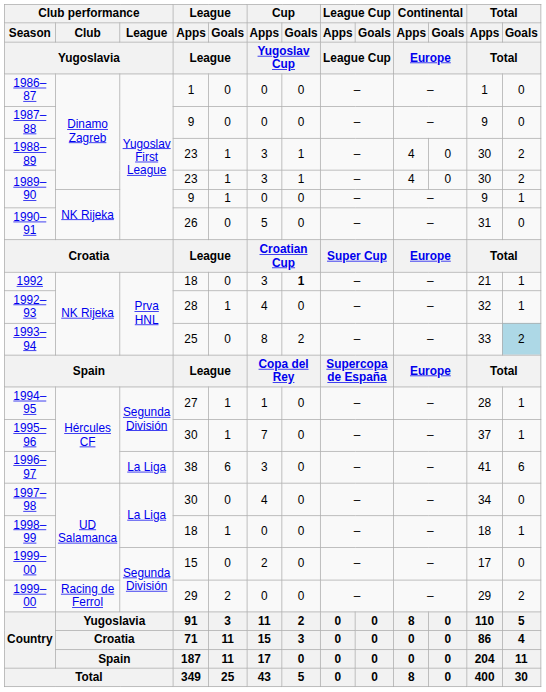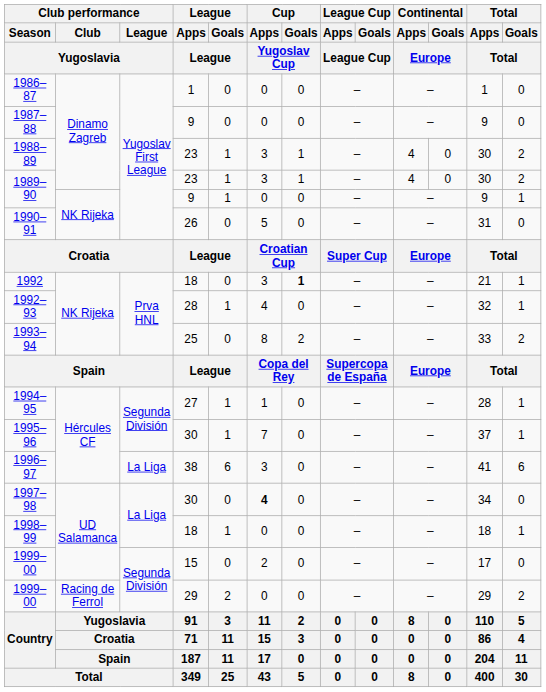(521, 339) lightblue background -> (521, 339) no background
(264, 499) normal -> (264, 499) bold
